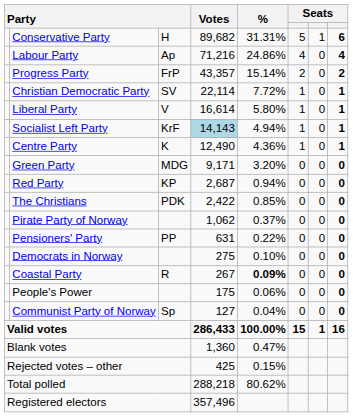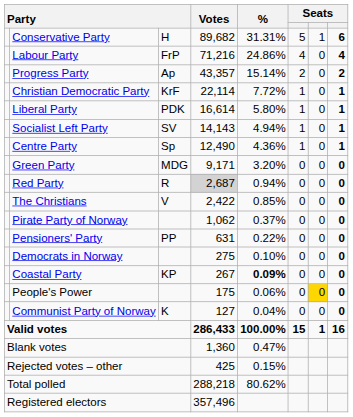(168, 55) Ap -> (170, 55) FrP
(170, 73) FrP -> (168, 73) Ap
(169, 92) SV -> (170, 92) KrF
(165, 110) V -> (173, 110) PDK
(170, 128) KrF -> (169, 128) SV
(217, 128) lightblue background -> (217, 128) no background
(165, 146) K -> (168, 146) Sp
(169, 183) KP -> (165, 183) R
(220, 183) no background -> (220, 183) lightgrey background
(173, 201) PDK -> (165, 201) V
(165, 274) R -> (169, 274) KP
(322, 292) no background -> (322, 292) gold background
(168, 311) Sp -> (165, 311) K
